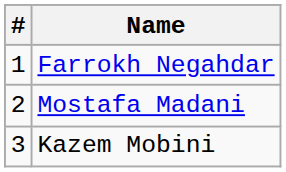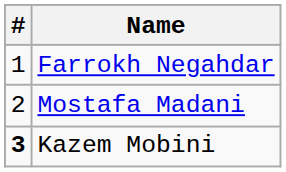(18, 146) normal -> (18, 146) bold
